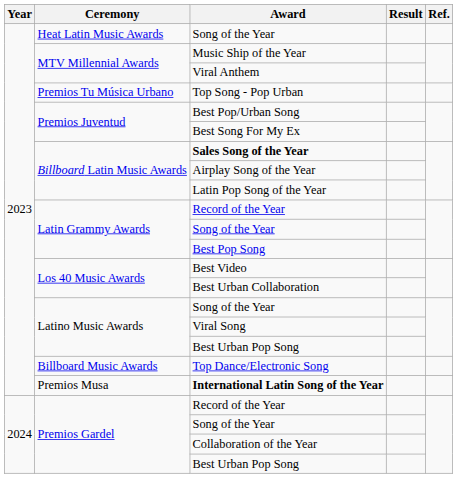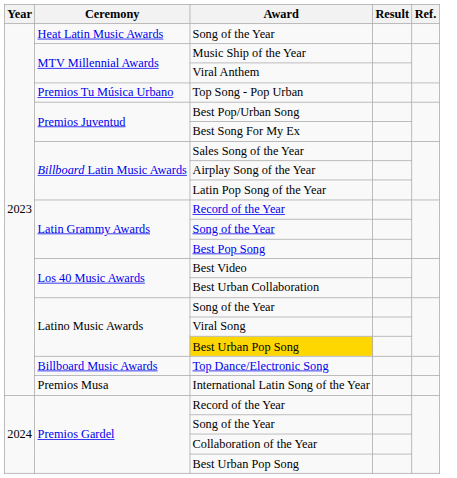(251, 151) bold -> (248, 151) normal
(246, 346) no background -> (246, 346) gold background
(288, 385) bold -> (281, 385) normal
